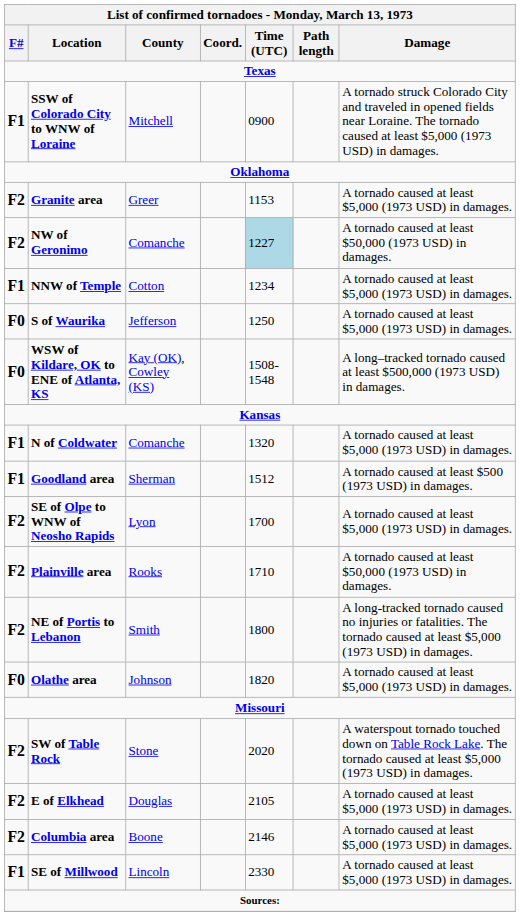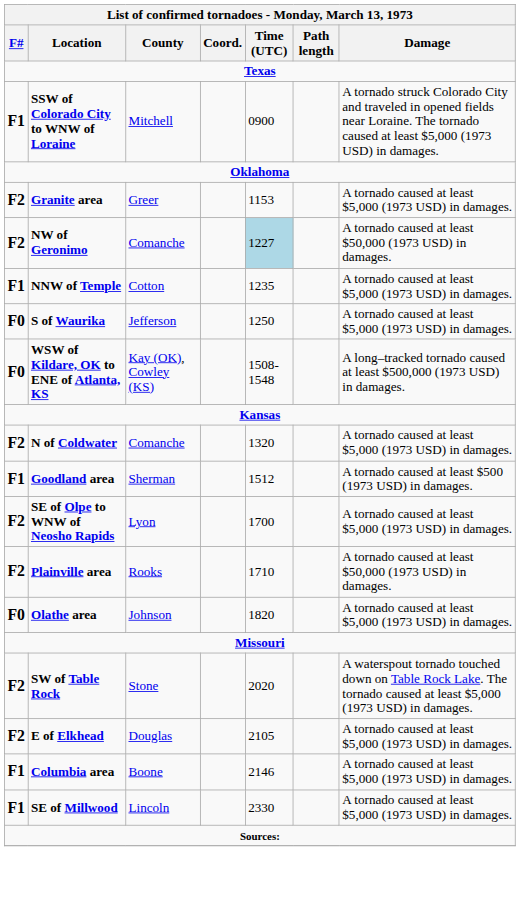(261, 286) 1234 -> (261, 286) 1235
(16, 443) F1 -> (16, 443) F2
- row: (73, 629)
(16, 836) F2 -> (16, 771) F1
